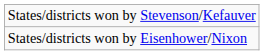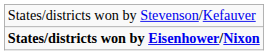(127, 38) normal -> (134, 38) bold
